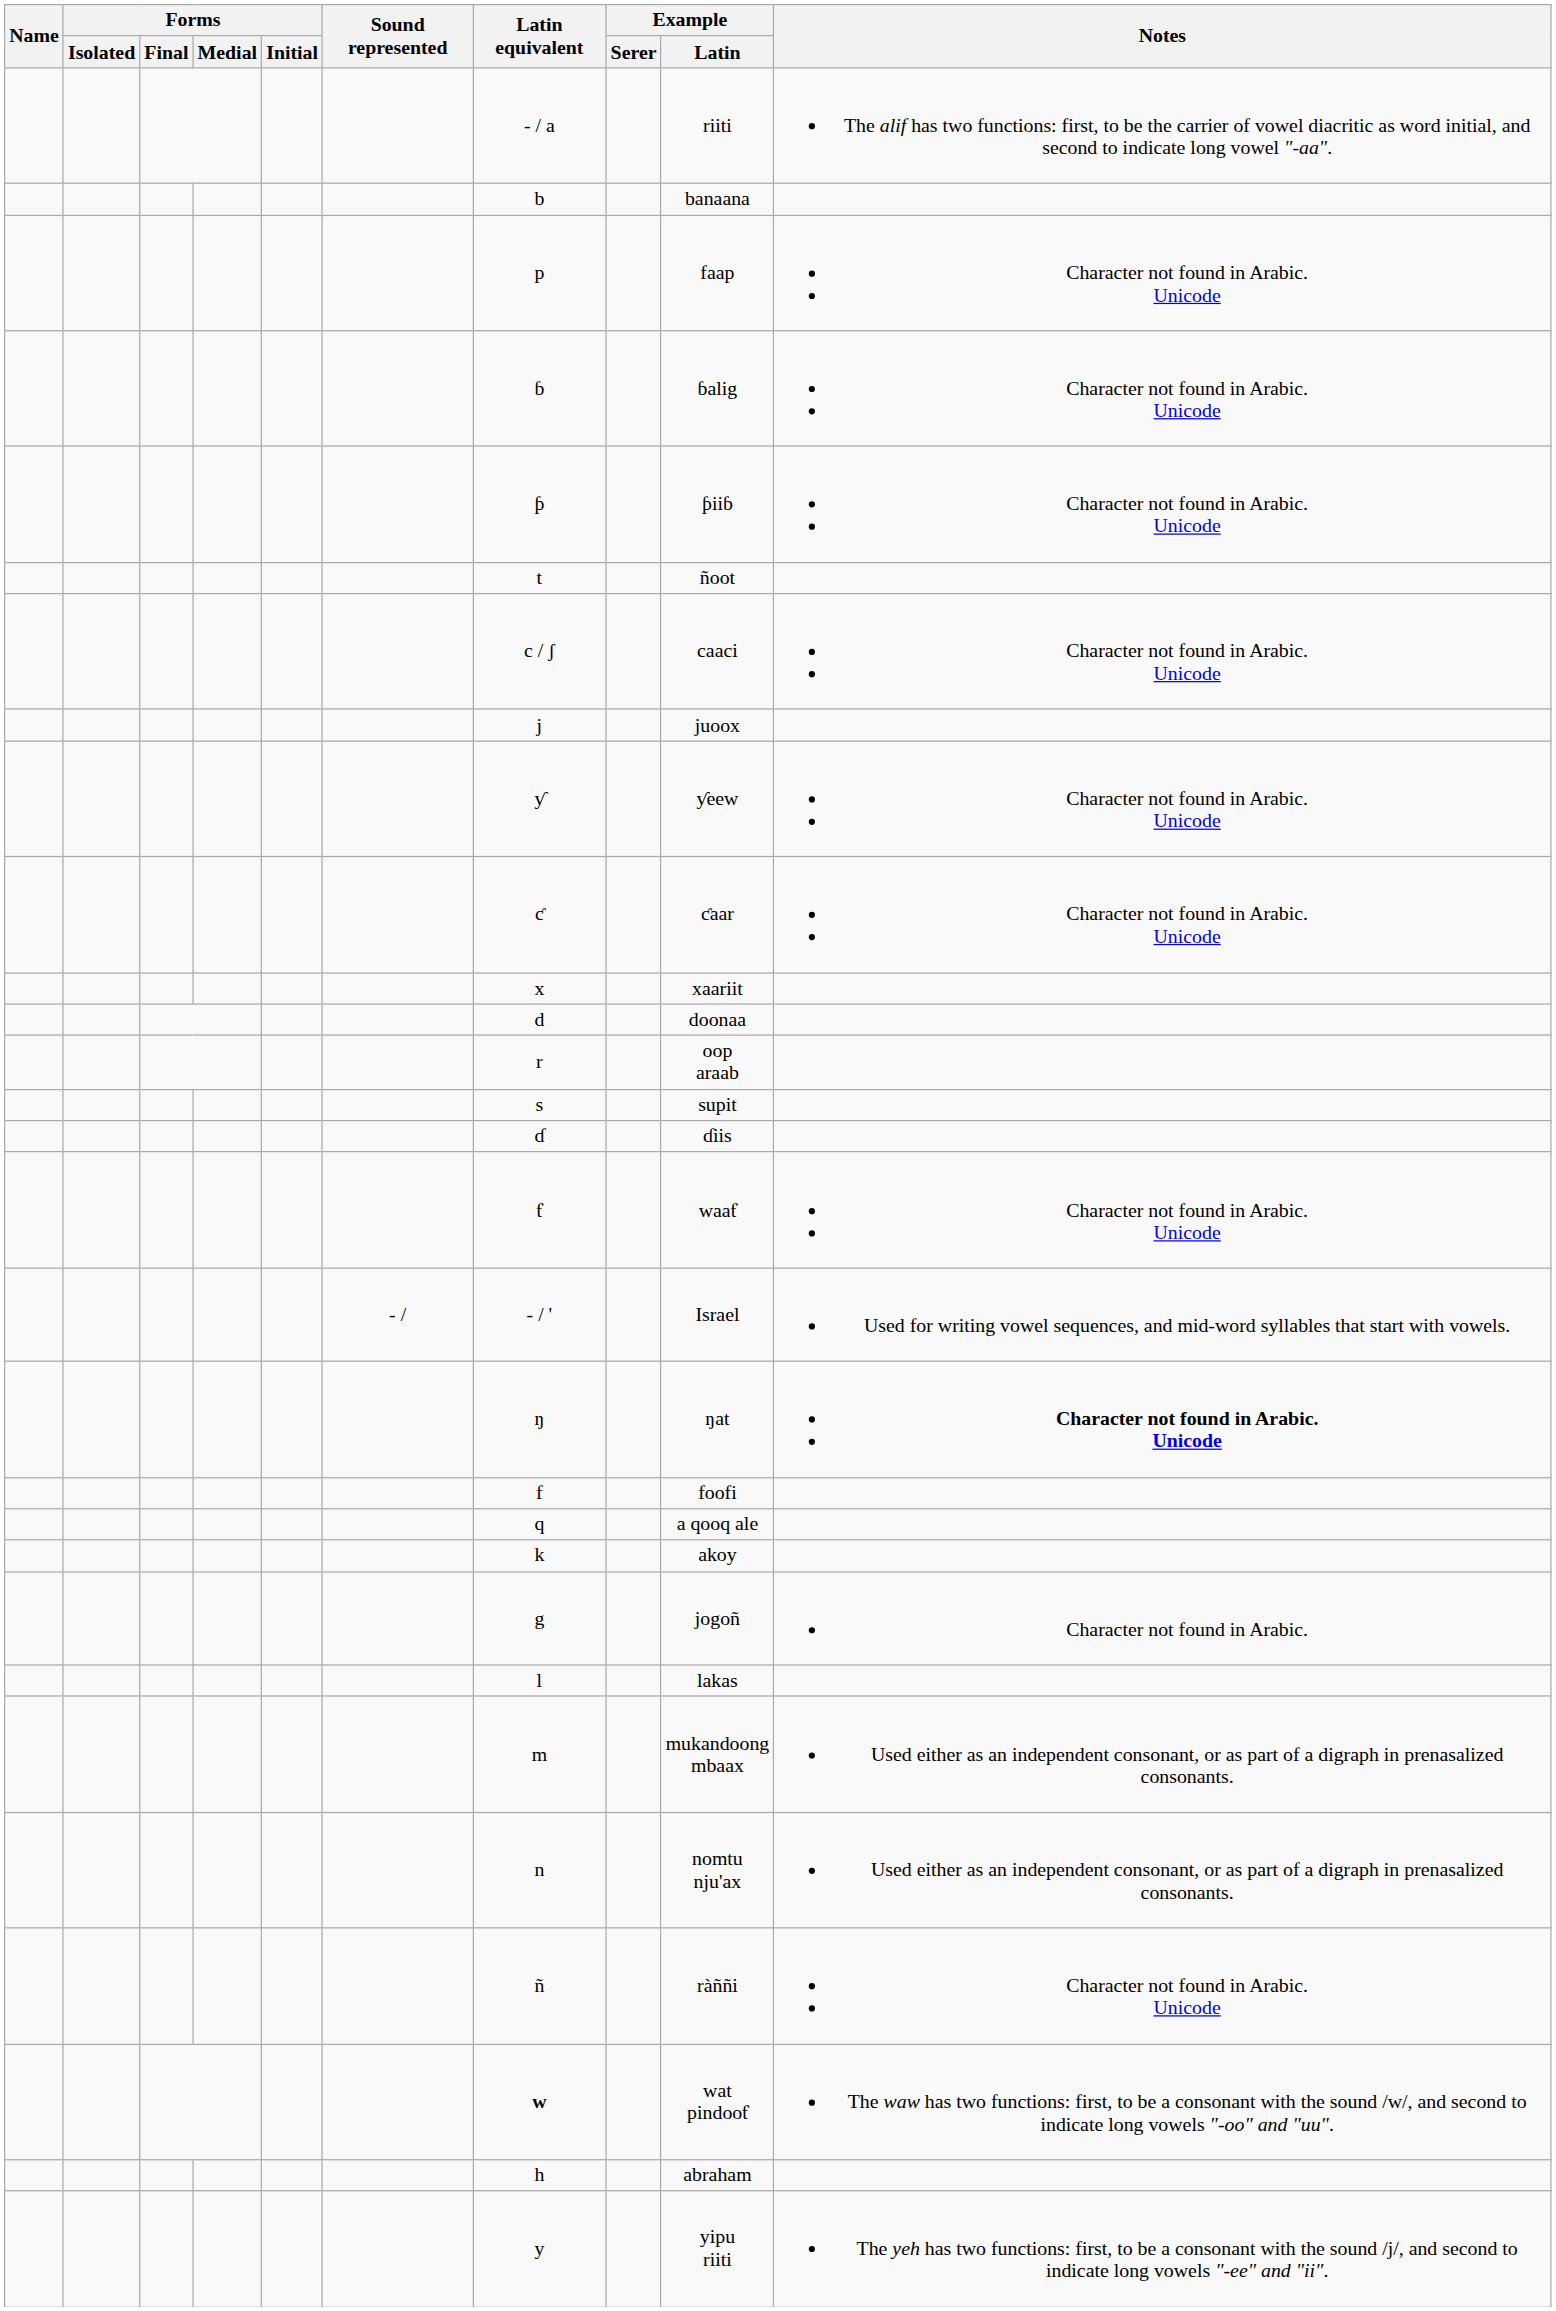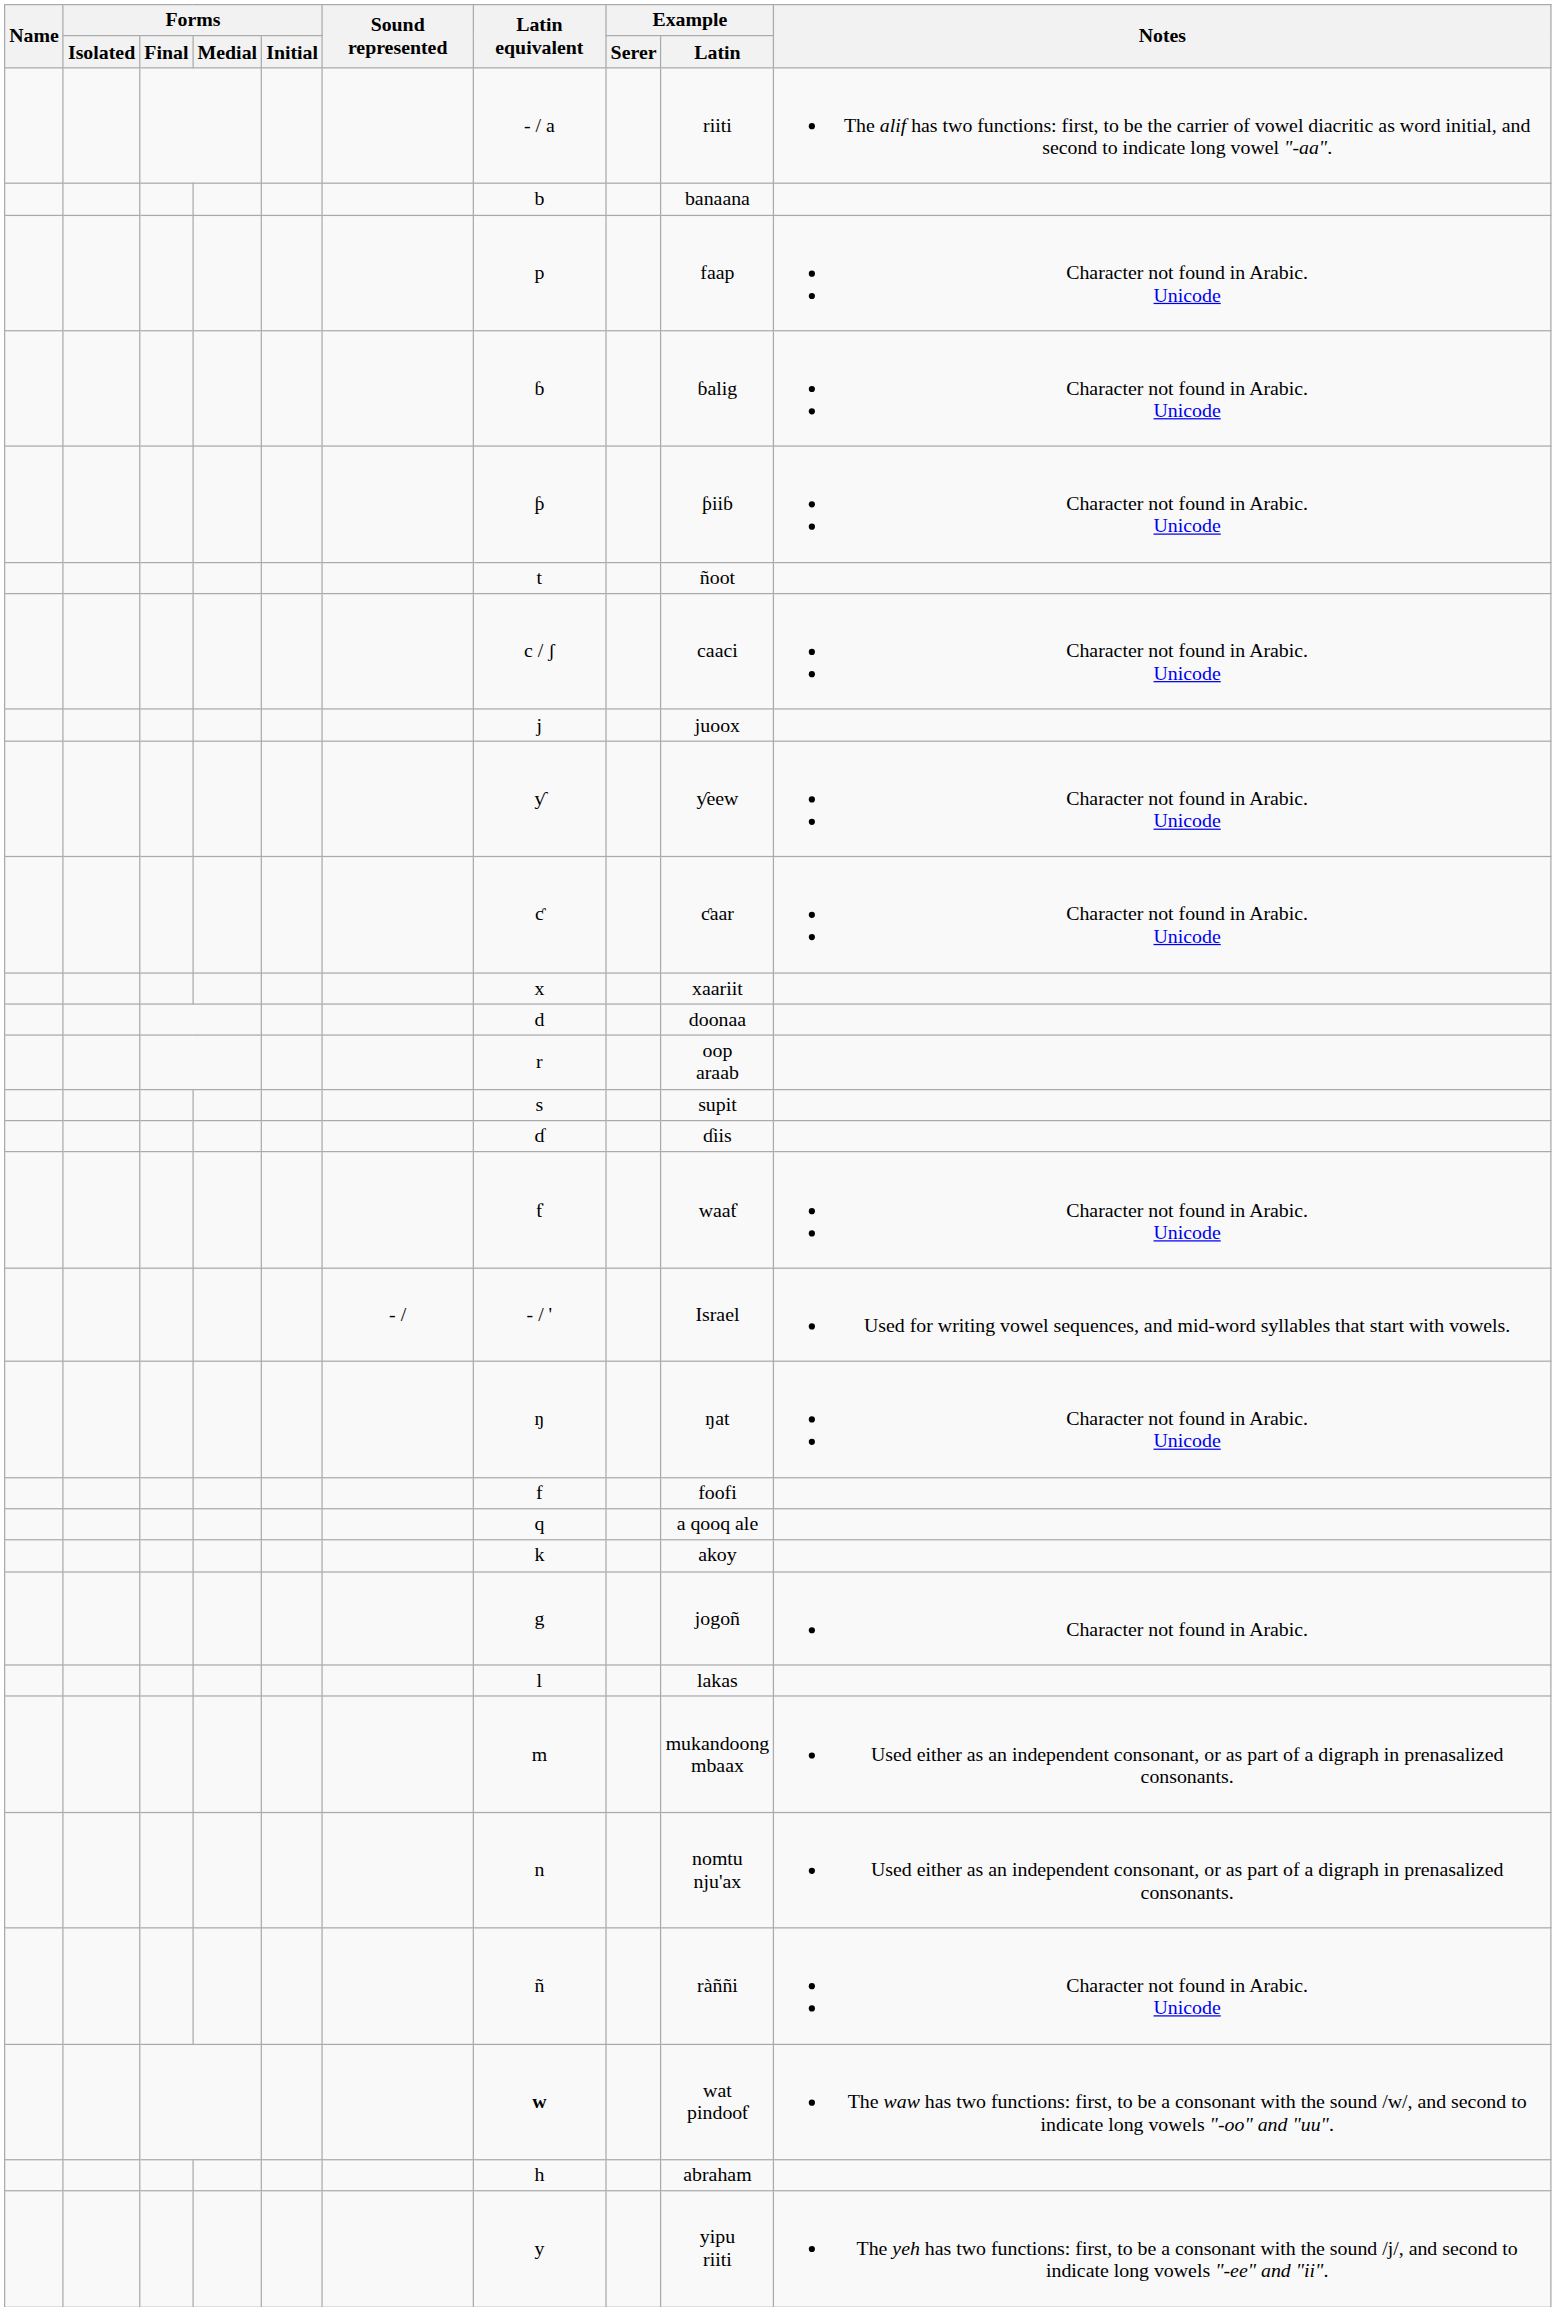(1162, 1430) bold -> (1162, 1430) normal
